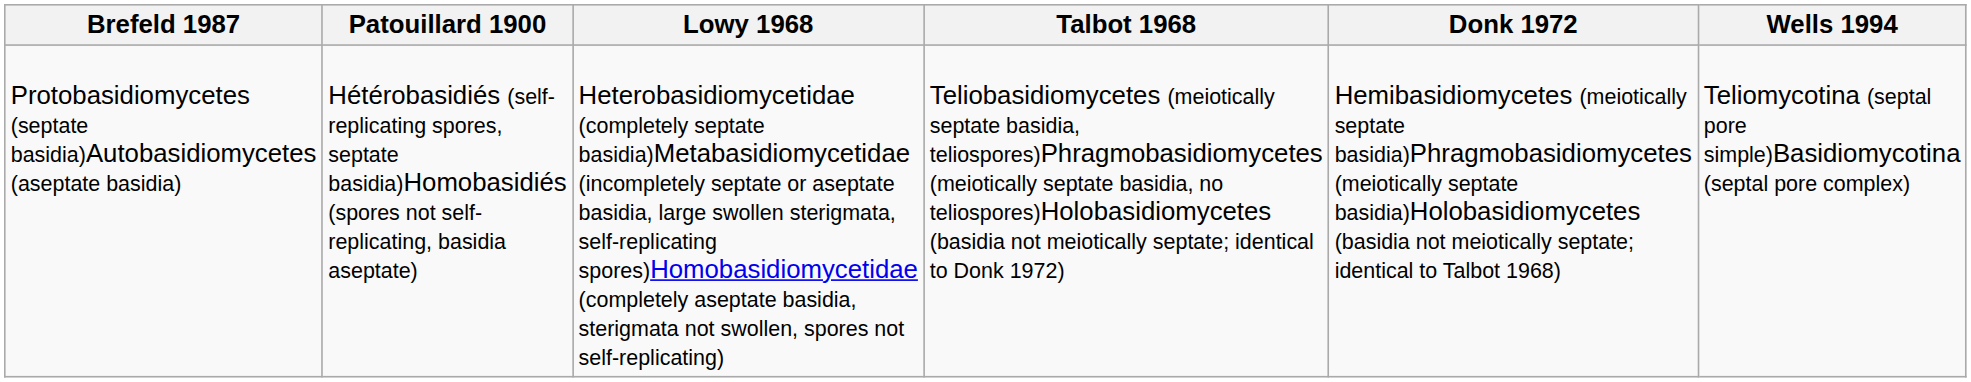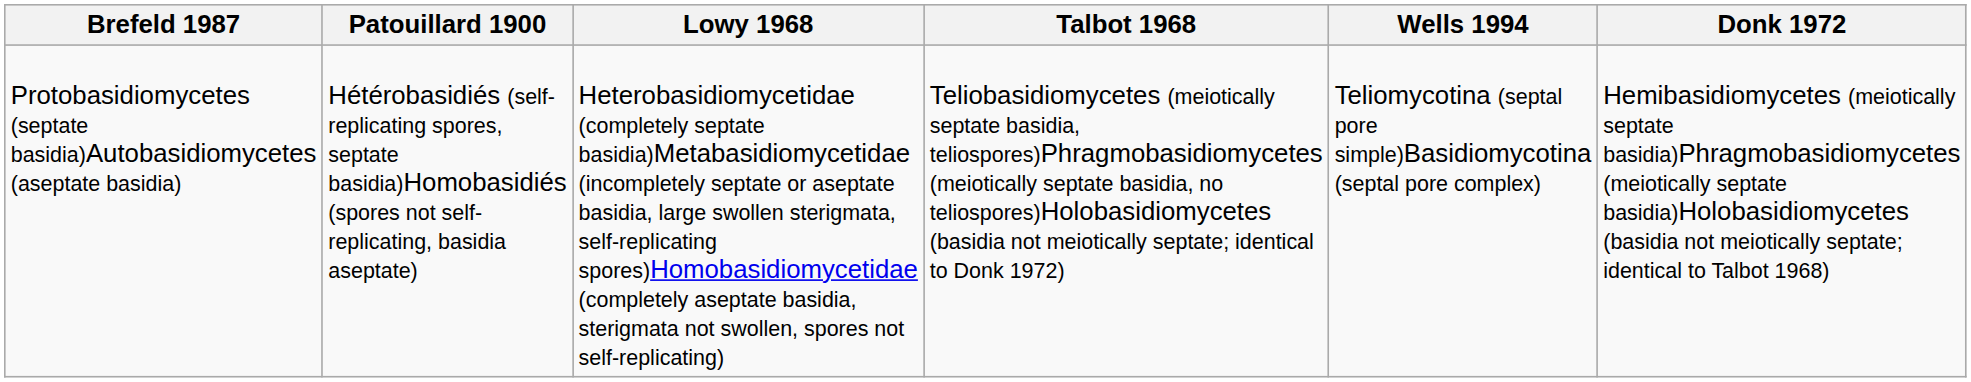columns swapped: (1513, 24) <-> (1832, 24)
